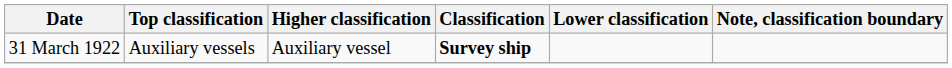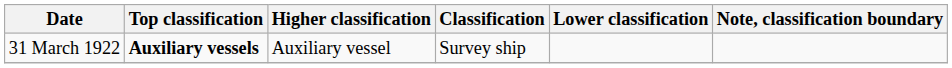(192, 47) normal -> (194, 47) bold
(485, 47) bold -> (483, 47) normal
